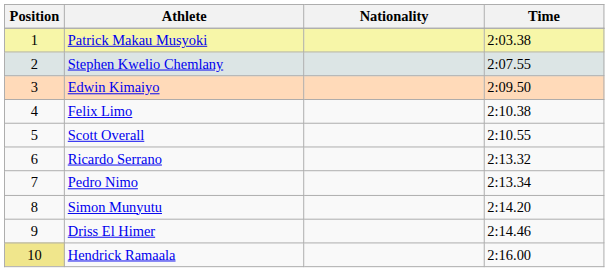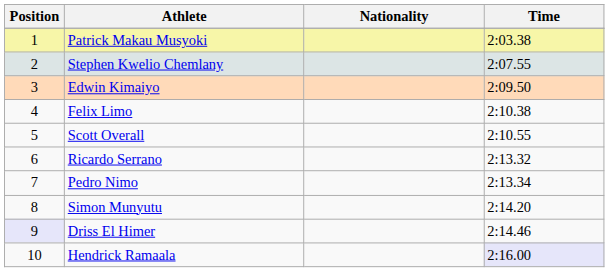(34, 230) no background -> (34, 230) lavender background
(34, 254) khaki background -> (34, 254) no background
(509, 254) no background -> (509, 254) lavender background
